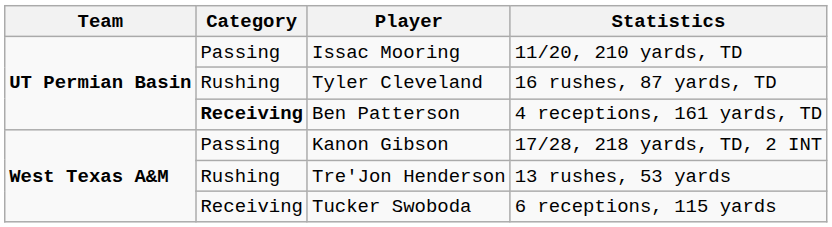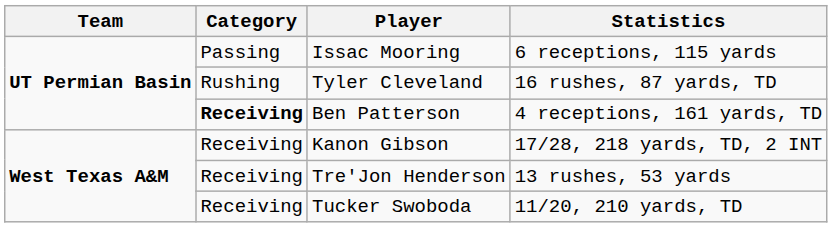(629, 52) 11/20, 210 yards, TD -> (646, 52) 6 receptions, 115 yards
(240, 145) Passing -> (252, 145) Receiving
(240, 176) Rushing -> (252, 176) Receiving
(646, 207) 6 receptions, 115 yards -> (629, 207) 11/20, 210 yards, TD
